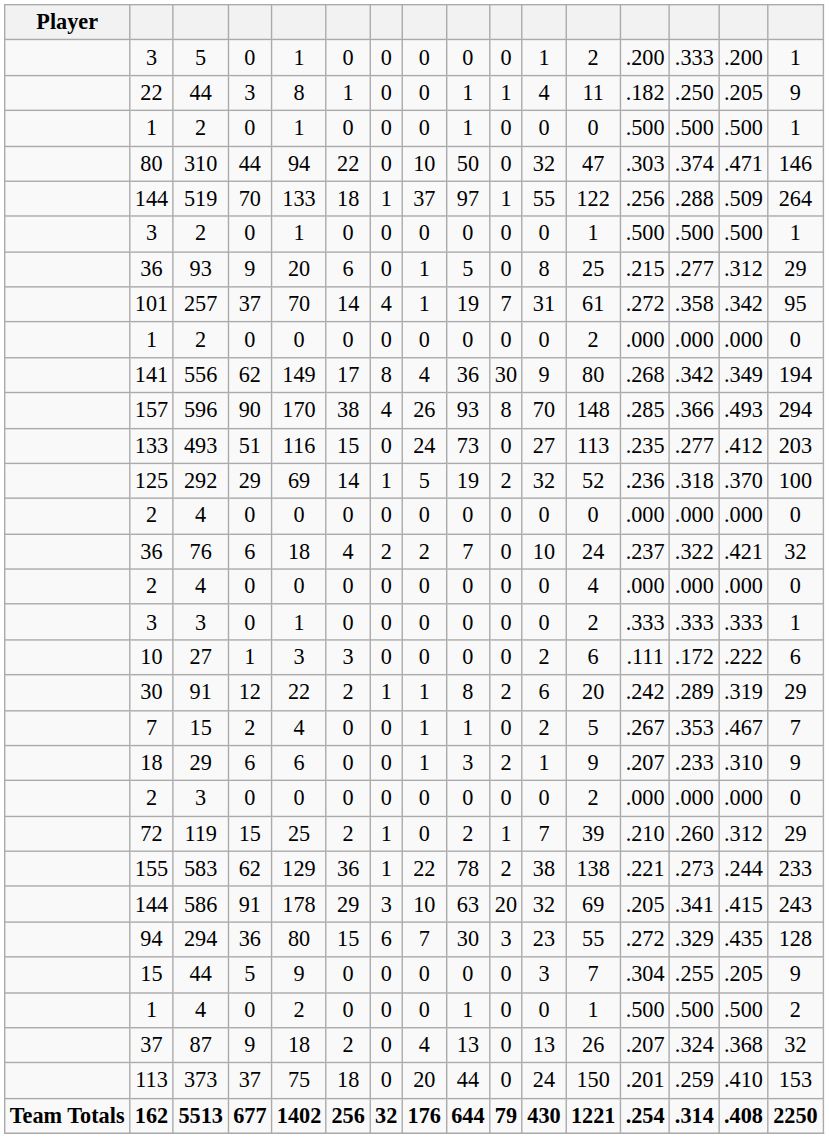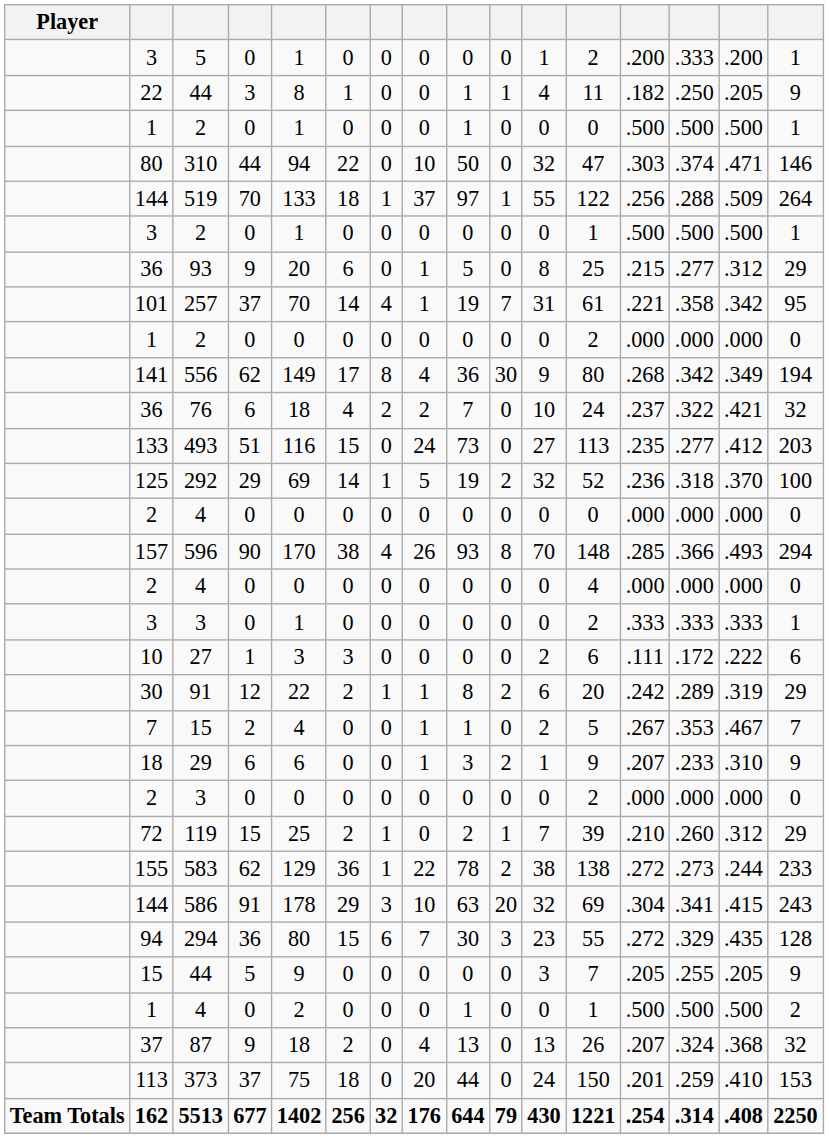(645, 304) .272 -> (645, 304) .221
rows swapped: (151, 410) <-> (151, 551)
(645, 868) .221 -> (645, 868) .272
(645, 903) .205 -> (645, 903) .304
(645, 974) .304 -> (645, 974) .205
